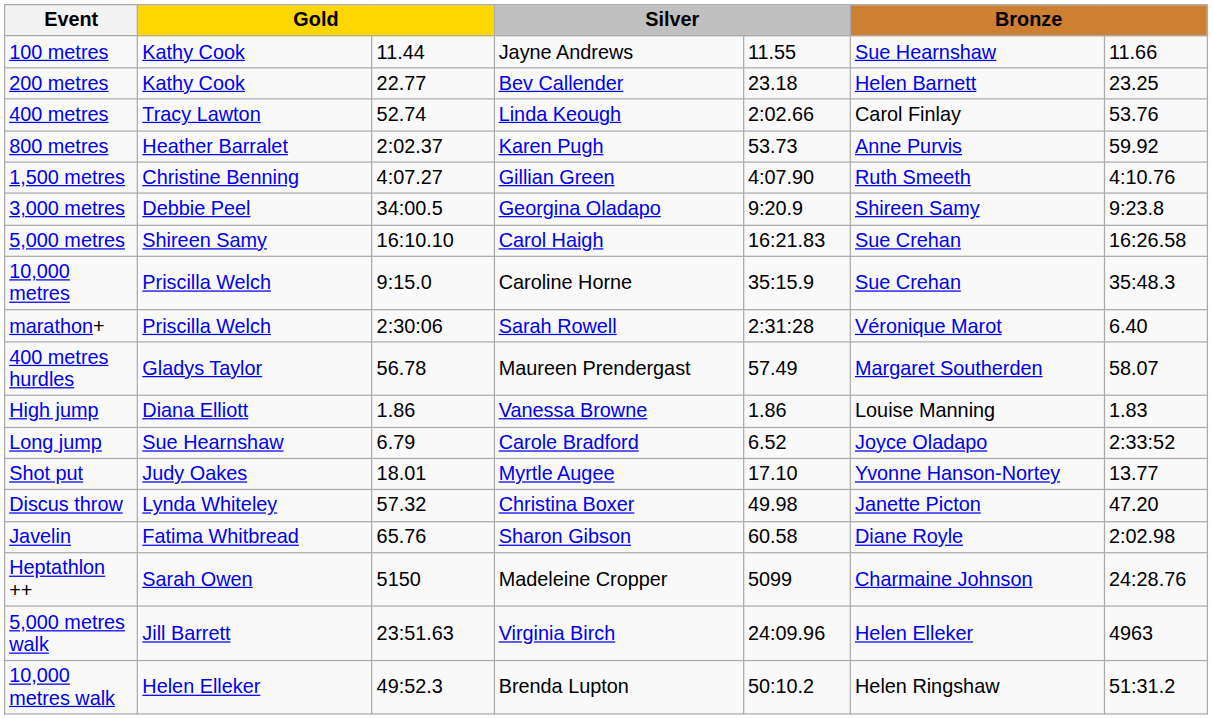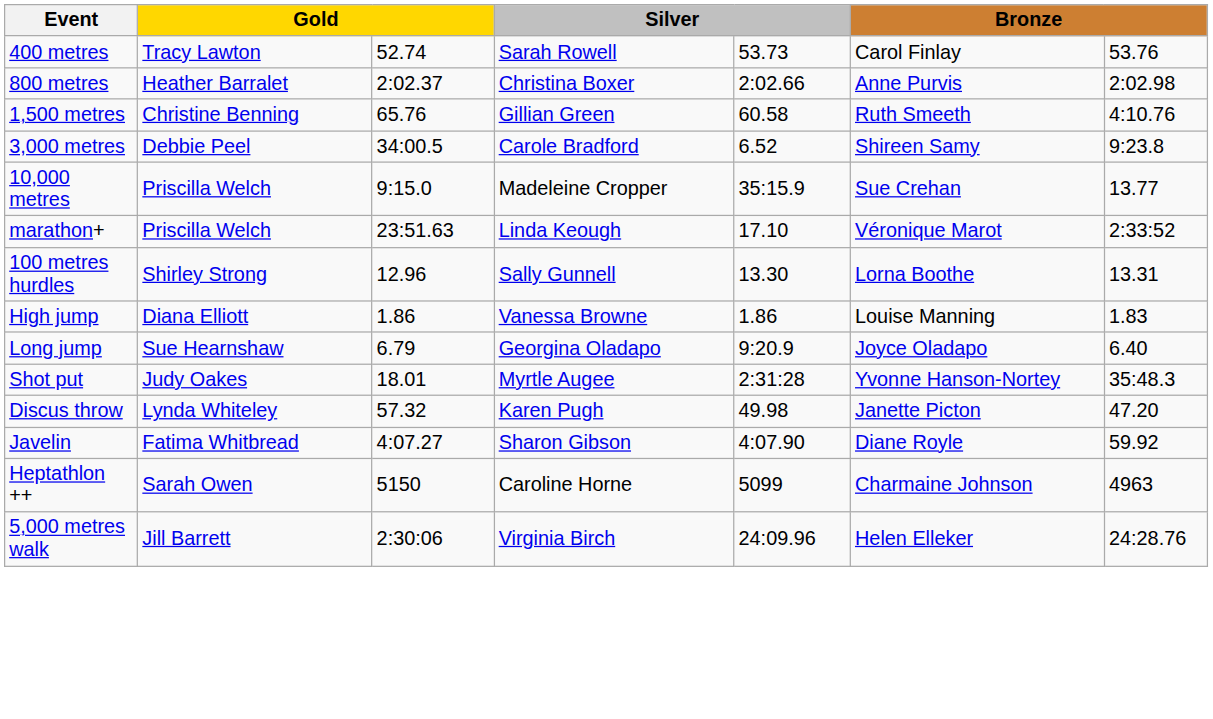- row: (59, 51)
- row: (59, 83)
(560, 114) Linda Keough -> (558, 51) Sarah Rowell
(781, 114) 2:02.66 -> (763, 51) 53.73
(551, 146) Karen Pugh -> (566, 83) Christina Boxer
(773, 146) 53.73 -> (772, 83) 2:02.66
(1134, 146) 59.92 -> (1142, 83) 2:02.98
(410, 177) 4:07.27 -> (401, 114) 65.76
(781, 177) 4:07.90 -> (763, 114) 60.58
(580, 209) Georgina Oladapo -> (569, 146) Carole Bradford
(776, 209) 9:20.9 -> (758, 146) 6.52
- row: (67, 240)
(565, 283) Caroline Horne -> (583, 188) Madeleine Cropper
(1142, 283) 35:48.3 -> (1134, 188) 13.77
(410, 325) 2:30:06 -> (415, 231) 23:51.63
(558, 325) Sarah Rowell -> (560, 231) Linda Keough
(781, 325) 2:31:28 -> (763, 231) 17.10
(1128, 325) 6.40 -> (1142, 231) 2:33:52
+ row: (59, 273)
- row: (59, 368)
(569, 442) Carole Bradford -> (580, 348) Georgina Oladapo
(767, 442) 6.52 -> (766, 348) 9:20.9
(1142, 442) 2:33:52 -> (1128, 348) 6.40
(773, 473) 17.10 -> (772, 379) 2:31:28
(1134, 473) 13.77 -> (1142, 379) 35:48.3
(566, 505) Christina Boxer -> (551, 410) Karen Pugh
(401, 536) 65.76 -> (410, 442) 4:07.27
(773, 536) 60.58 -> (772, 442) 4:07.90
(1142, 536) 2:02.98 -> (1134, 442) 59.92
(583, 579) Madeleine Cropper -> (565, 485) Caroline Horne
(1148, 579) 24:28.76 -> (1131, 485) 4963
(415, 633) 23:51.63 -> (410, 538) 2:30:06
(1131, 633) 4963 -> (1148, 538) 24:28.76
- row: (62, 687)
